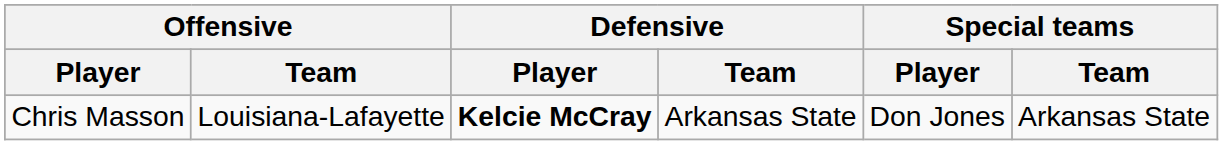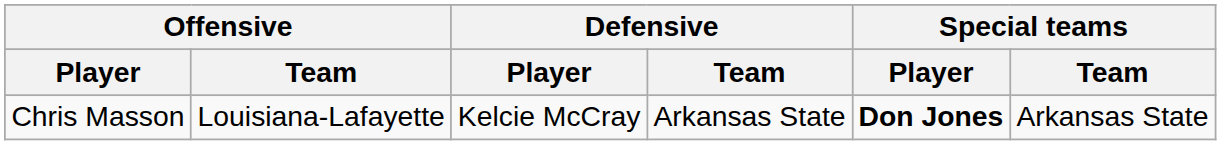(555, 116) bold -> (549, 116) normal
(937, 116) normal -> (931, 116) bold
